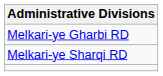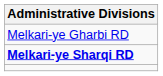(67, 54) normal -> (71, 54) bold
